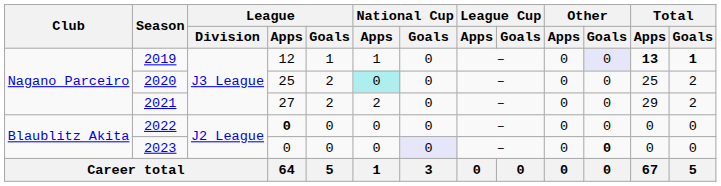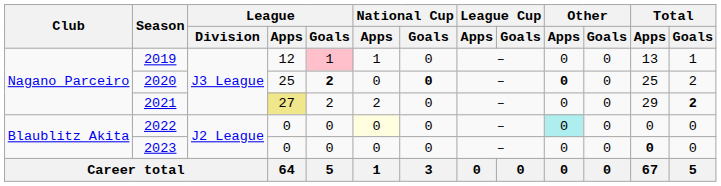(330, 60) no background -> (330, 60) pink background
(607, 60) lavender background -> (607, 60) no background
(650, 60) bold -> (650, 60) normal
(693, 60) bold -> (693, 60) normal
(330, 82) normal -> (330, 82) bold
(377, 82) paleturquoise background -> (377, 82) no background
(429, 82) normal -> (429, 82) bold
(564, 82) normal -> (564, 82) bold
(287, 104) no background -> (287, 104) khaki background
(693, 104) normal -> (693, 104) bold
(287, 126) bold -> (287, 126) normal
(377, 126) no background -> (377, 126) lightyellow background
(564, 126) no background -> (564, 126) paleturquoise background
(429, 148) lavender background -> (429, 148) no background
(607, 148) bold -> (607, 148) normal
(650, 148) normal -> (650, 148) bold
